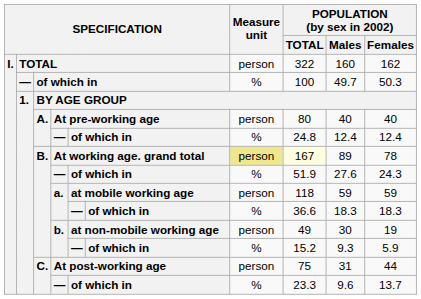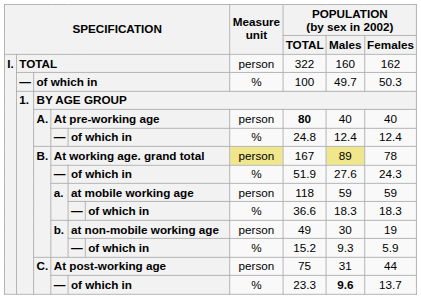(305, 118) normal -> (305, 118) bold
(305, 155) lightyellow background -> (305, 155) no background
(345, 155) no background -> (345, 155) khaki background
(345, 284) normal -> (345, 284) bold
